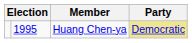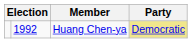(25, 29) 1995 -> (25, 29) 1992
